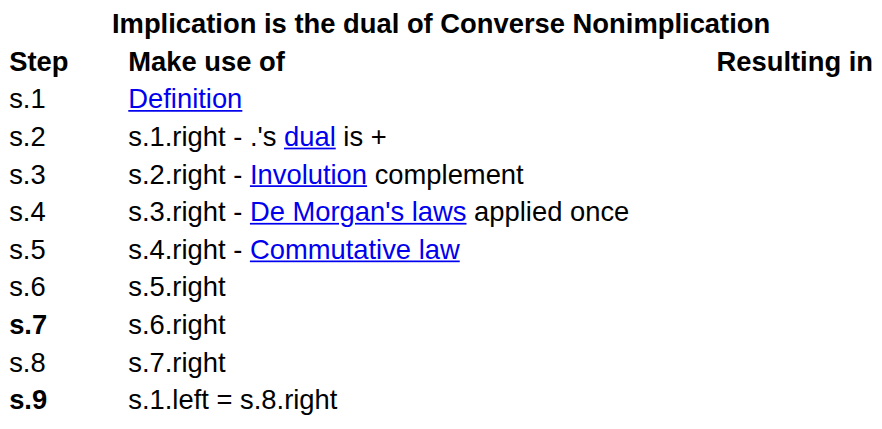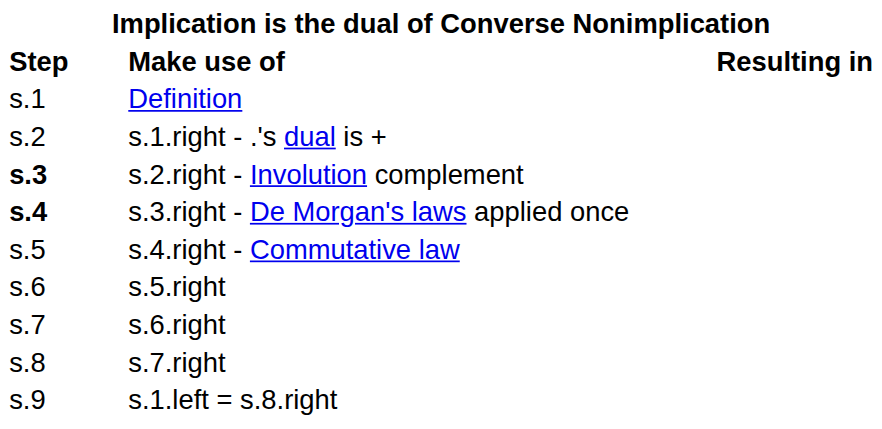(27, 174) normal -> (28, 174) bold
(27, 212) normal -> (28, 212) bold
(28, 325) bold -> (27, 325) normal
(28, 400) bold -> (27, 400) normal
